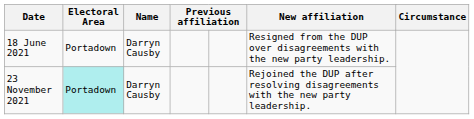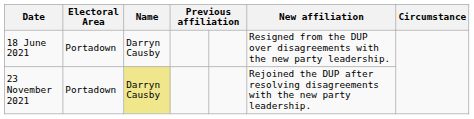(91, 90) paleturquoise background -> (91, 90) no background
(143, 90) no background -> (143, 90) khaki background
